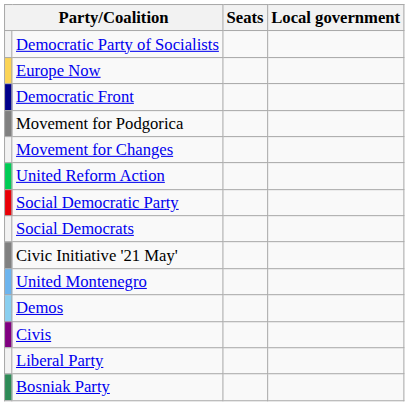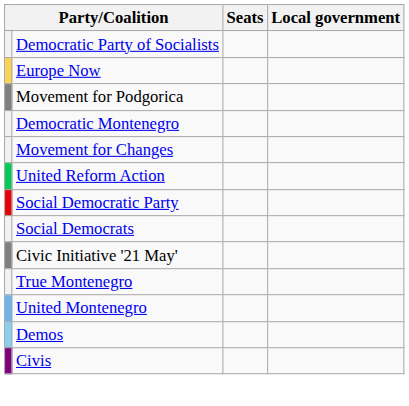- row: (75, 96)
+ row: (98, 123)
+ row: (74, 281)
- row: (60, 360)
- row: (63, 387)
